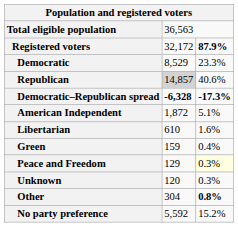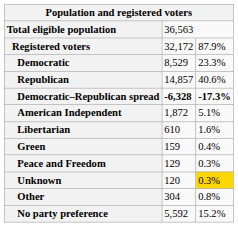(213, 46) bold -> (212, 46) normal
(179, 79) lightgrey background -> (179, 79) no background
(209, 163) lightyellow background -> (209, 163) no background
(209, 180) no background -> (209, 180) gold background
(210, 197) bold -> (209, 197) normal
